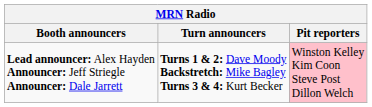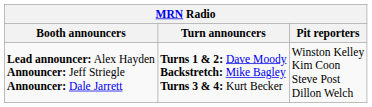(328, 72) pink background -> (328, 72) no background
